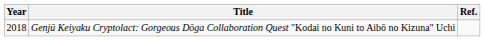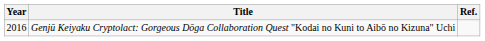(17, 28) 2018 -> (17, 28) 2016
